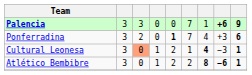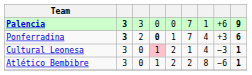(125, 24) normal -> (125, 24) bold
(222, 24) bold -> (222, 24) normal
(125, 37) normal -> (125, 37) bold
(157, 37) normal -> (157, 37) bold
(173, 37) bold -> (173, 37) normal
(141, 50) lightsalmon background -> (141, 50) no background
(157, 50) no background -> (157, 50) pink background
(206, 50) bold -> (206, 50) normal
(206, 63) bold -> (206, 63) normal
(222, 63) bold -> (222, 63) normal
